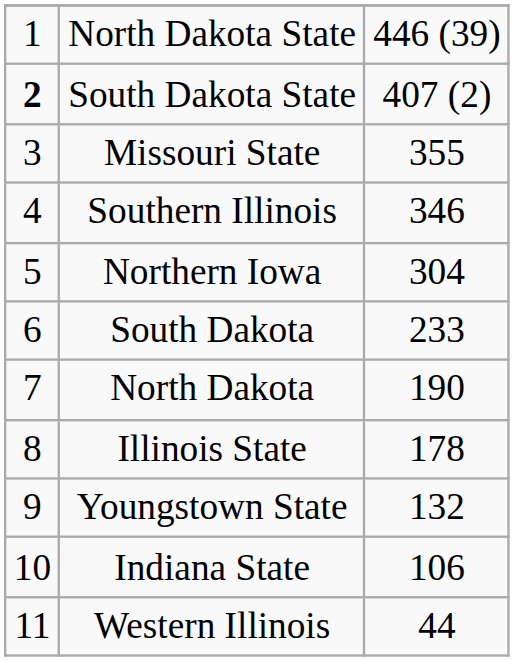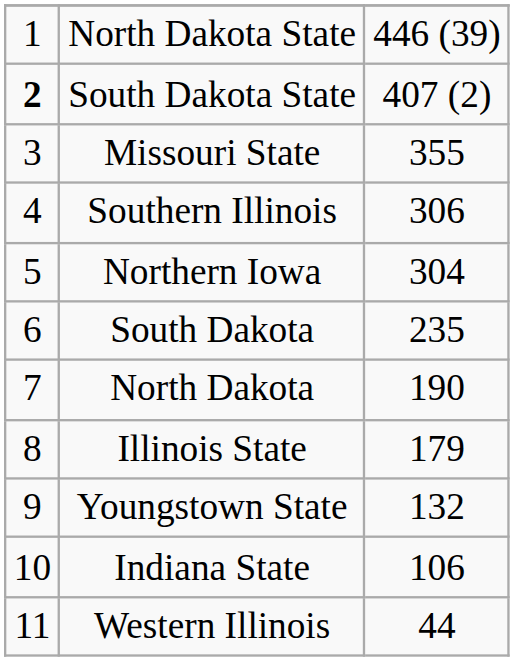(437, 211) 346 -> (437, 211) 306
(437, 329) 233 -> (437, 329) 235
(437, 448) 178 -> (437, 448) 179
